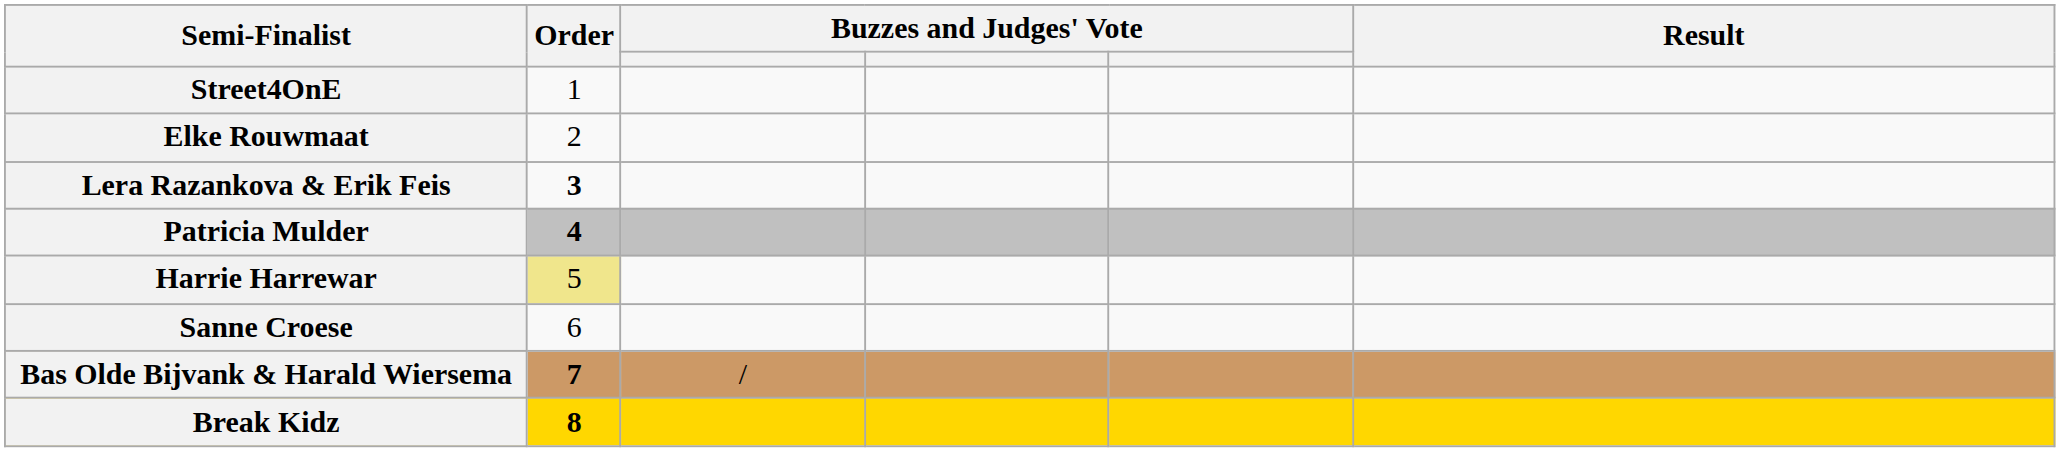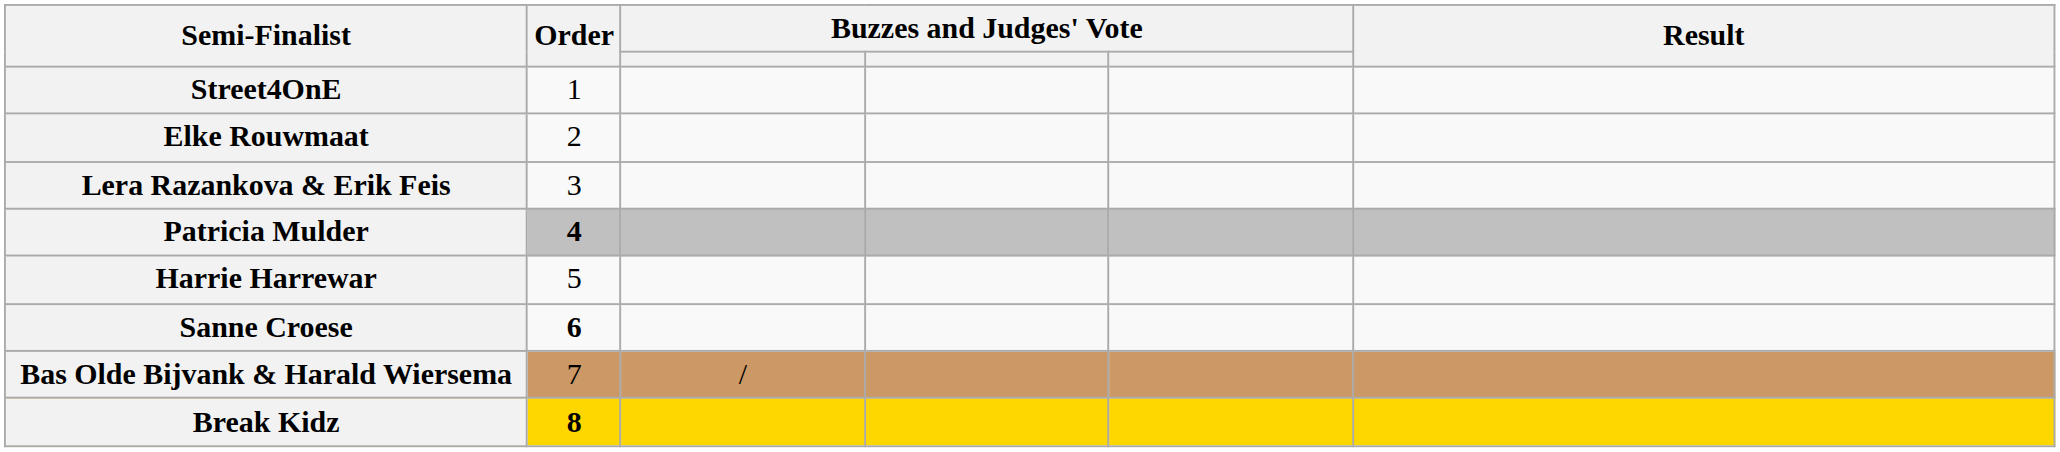(574, 184) bold -> (574, 184) normal
(574, 279) khaki background -> (574, 279) no background
(574, 326) normal -> (574, 326) bold
(574, 374) bold -> (574, 374) normal
